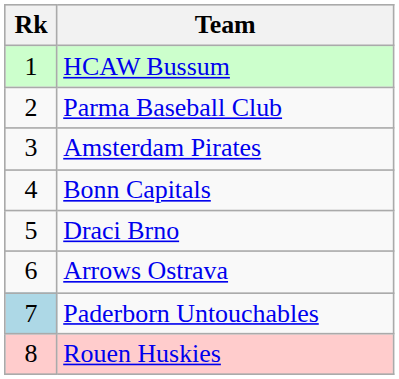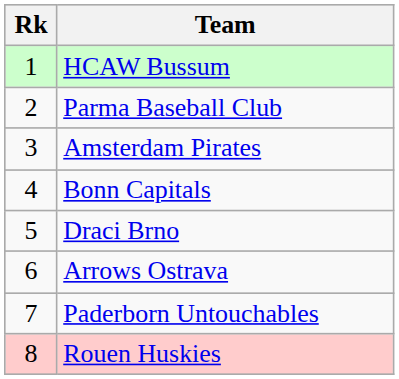(31, 312) lightblue background -> (31, 312) no background
